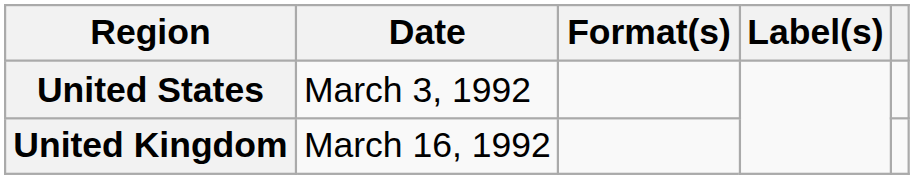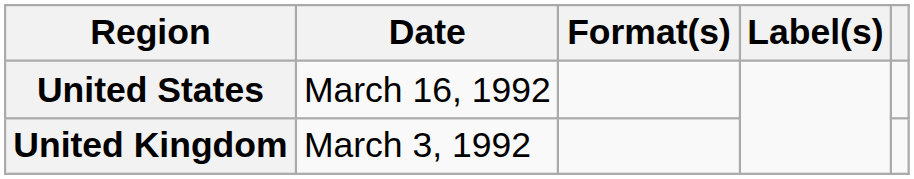(417, 88) March 3, 1992 -> (427, 88) March 16, 1992
(427, 145) March 16, 1992 -> (417, 145) March 3, 1992
